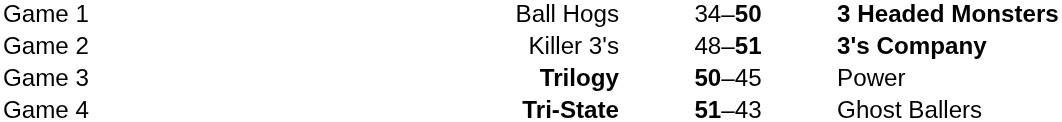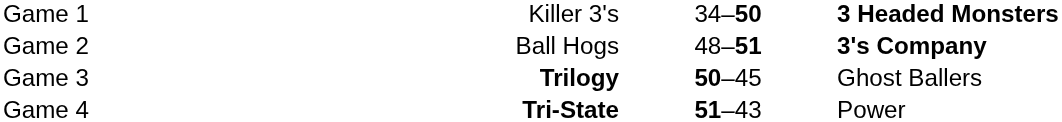(567, 14) Ball Hogs -> (574, 14) Killer 3's
(574, 46) Killer 3's -> (567, 46) Ball Hogs
(871, 78) Power -> (910, 78) Ghost Ballers
(910, 110) Ghost Ballers -> (871, 110) Power
